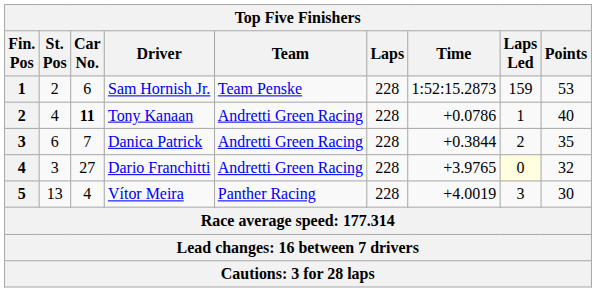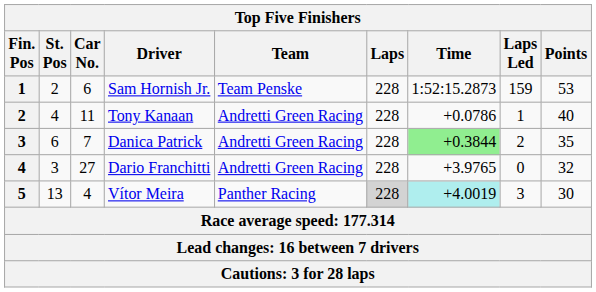(87, 115) bold -> (87, 115) normal
(470, 142) no background -> (470, 142) lightgreen background
(520, 168) lightyellow background -> (520, 168) no background
(387, 194) no background -> (387, 194) lightgrey background
(470, 194) no background -> (470, 194) paleturquoise background
